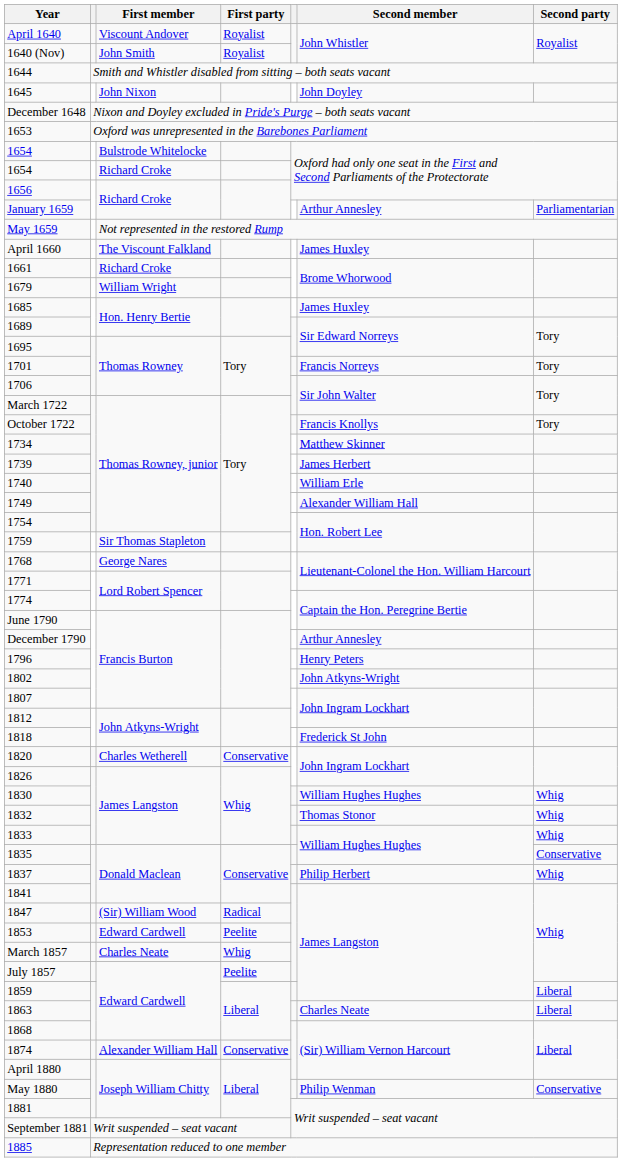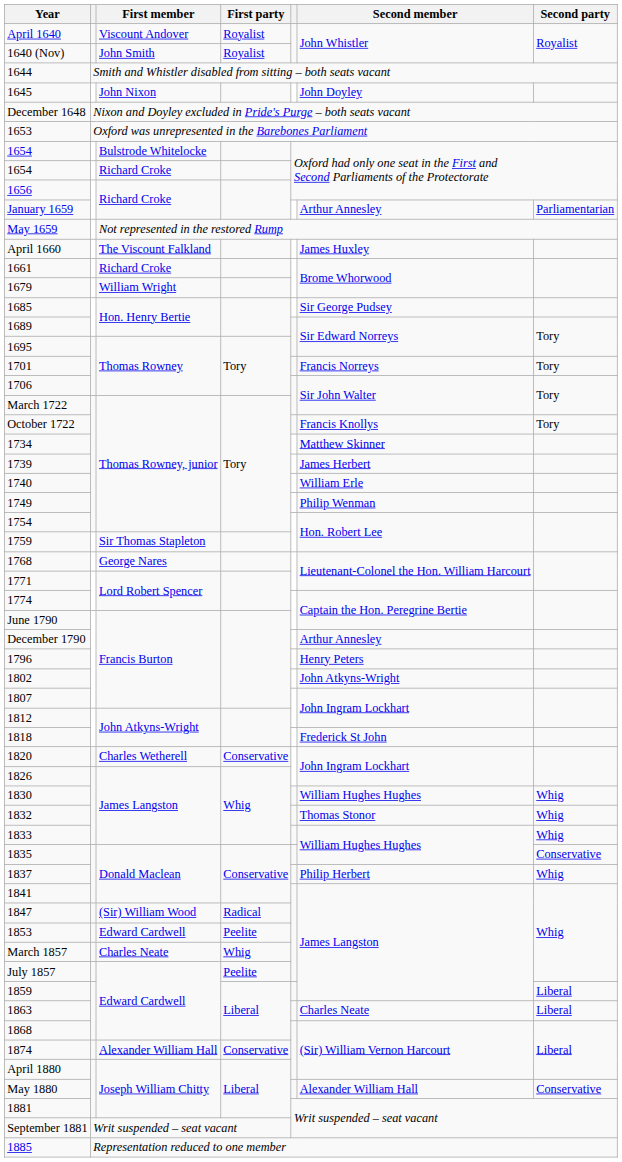(334, 307) James Huxley -> (346, 307) Sir George Pudsey
(359, 502) Alexander William Hall -> (338, 502) Philip Wenman
(338, 1088) Philip Wenman -> (359, 1088) Alexander William Hall
